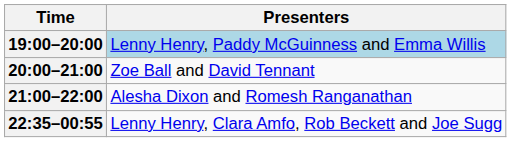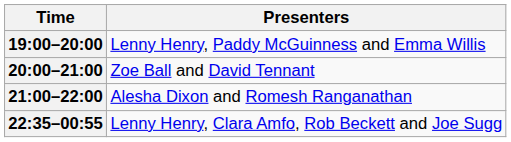(298, 44) lightblue background -> (298, 44) no background
